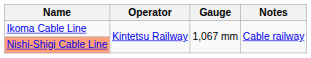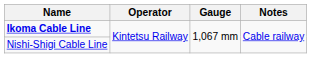(47, 28) normal -> (49, 28) bold
(57, 45) lightsalmon background -> (57, 45) no background
